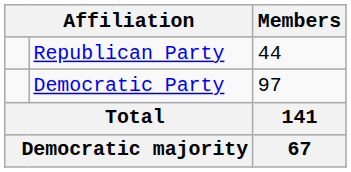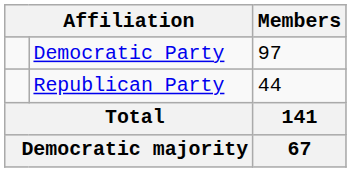rows swapped: (129, 86) <-> (129, 53)
